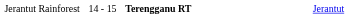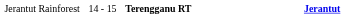(328, 9) normal -> (322, 9) bold
